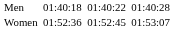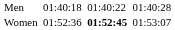(107, 22) normal -> (107, 22) bold
